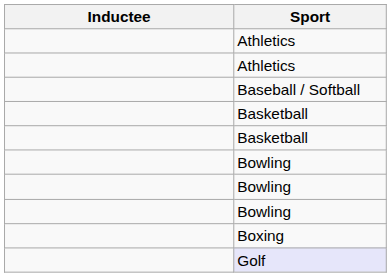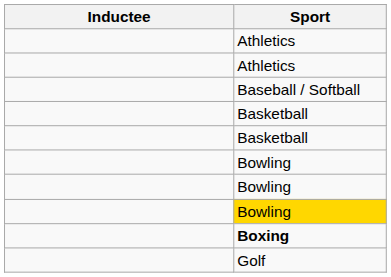(264, 211) no background -> (264, 211) gold background
(261, 236) normal -> (263, 236) bold
(251, 260) lavender background -> (251, 260) no background
